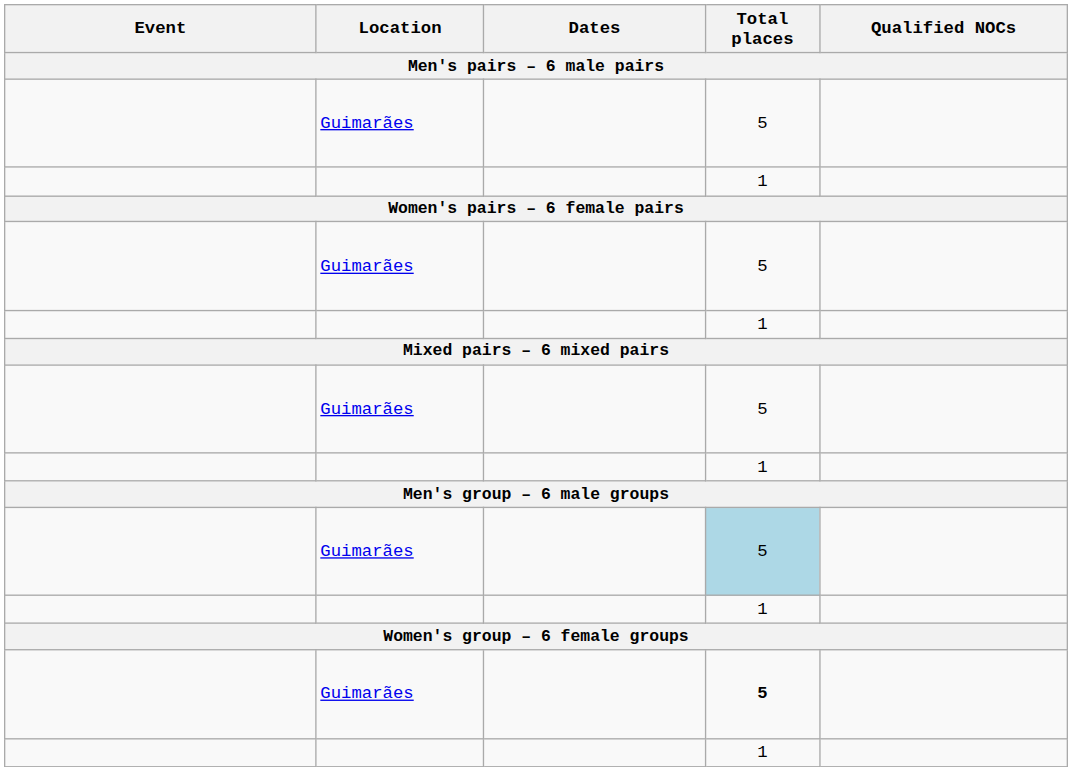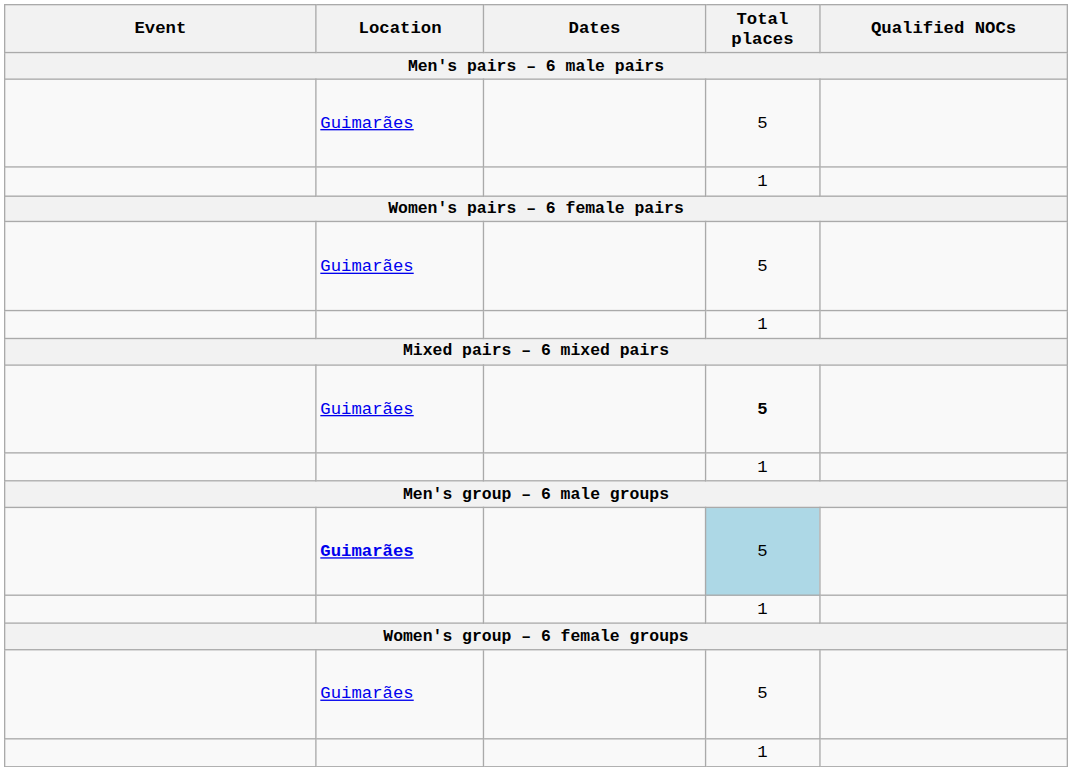(762, 409) normal -> (762, 409) bold
(367, 552) normal -> (367, 552) bold
(762, 694) bold -> (762, 694) normal
